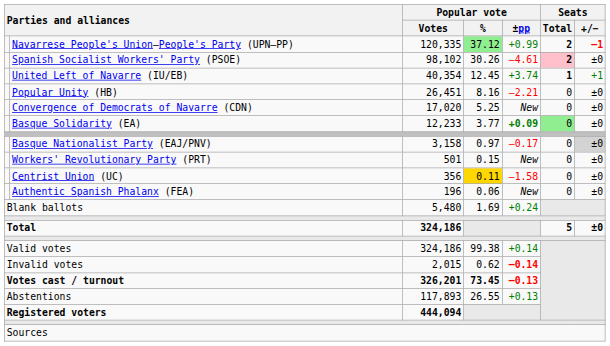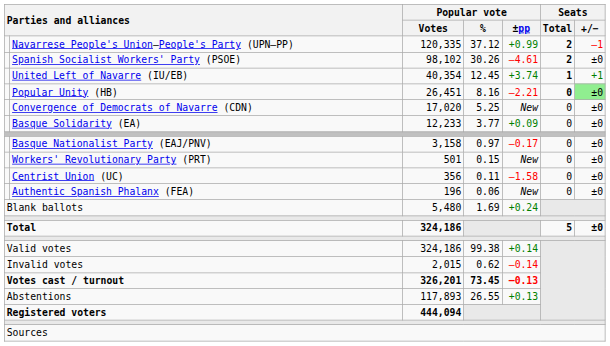(485, 44) lightgreen background -> (485, 44) no background
(597, 44) bold -> (597, 44) normal
(569, 60) pink background -> (569, 60) no background
(569, 92) normal -> (569, 92) bold
(597, 92) no background -> (597, 92) lightgreen background
(523, 124) bold -> (523, 124) normal
(569, 124) lightgreen background -> (569, 124) no background
(597, 144) lightgrey background -> (597, 144) no background
(488, 176) gold background -> (488, 176) no background
(523, 265) bold -> (523, 265) normal
